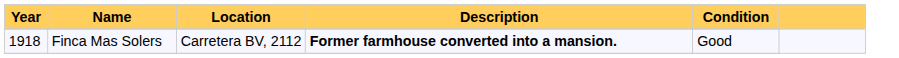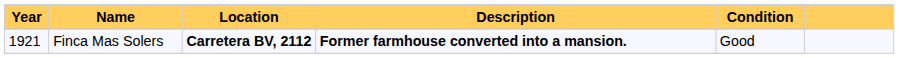(25, 41) 1918 -> (25, 41) 1921
(241, 41) normal -> (249, 41) bold
